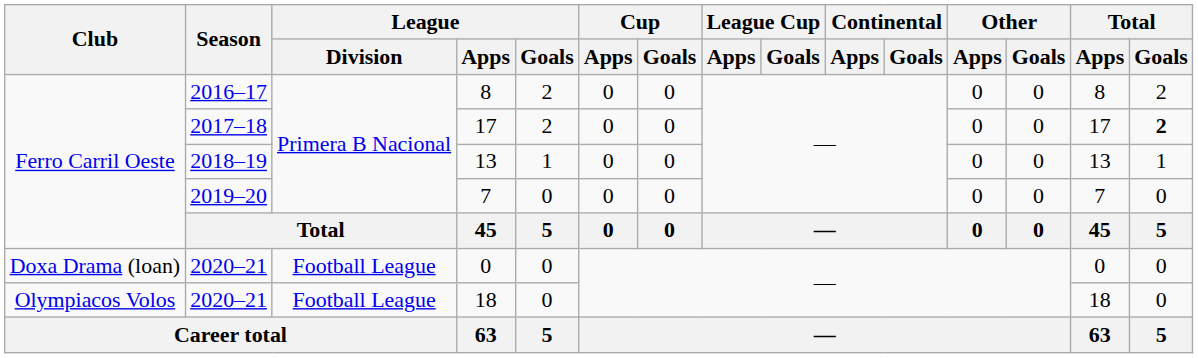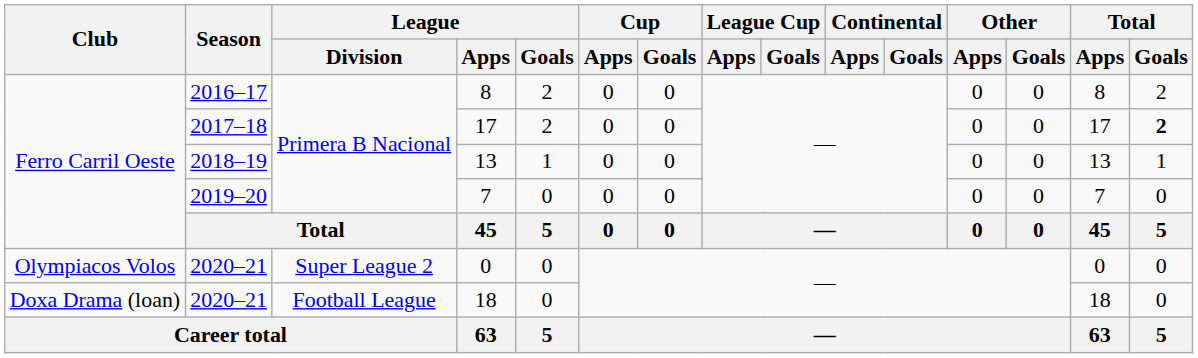(95, 265) Doxa Drama (loan) -> (95, 265) Olympiacos Volos
(364, 265) Football League -> (364, 265) Super League 2
(95, 299) Olympiacos Volos -> (95, 299) Doxa Drama (loan)
